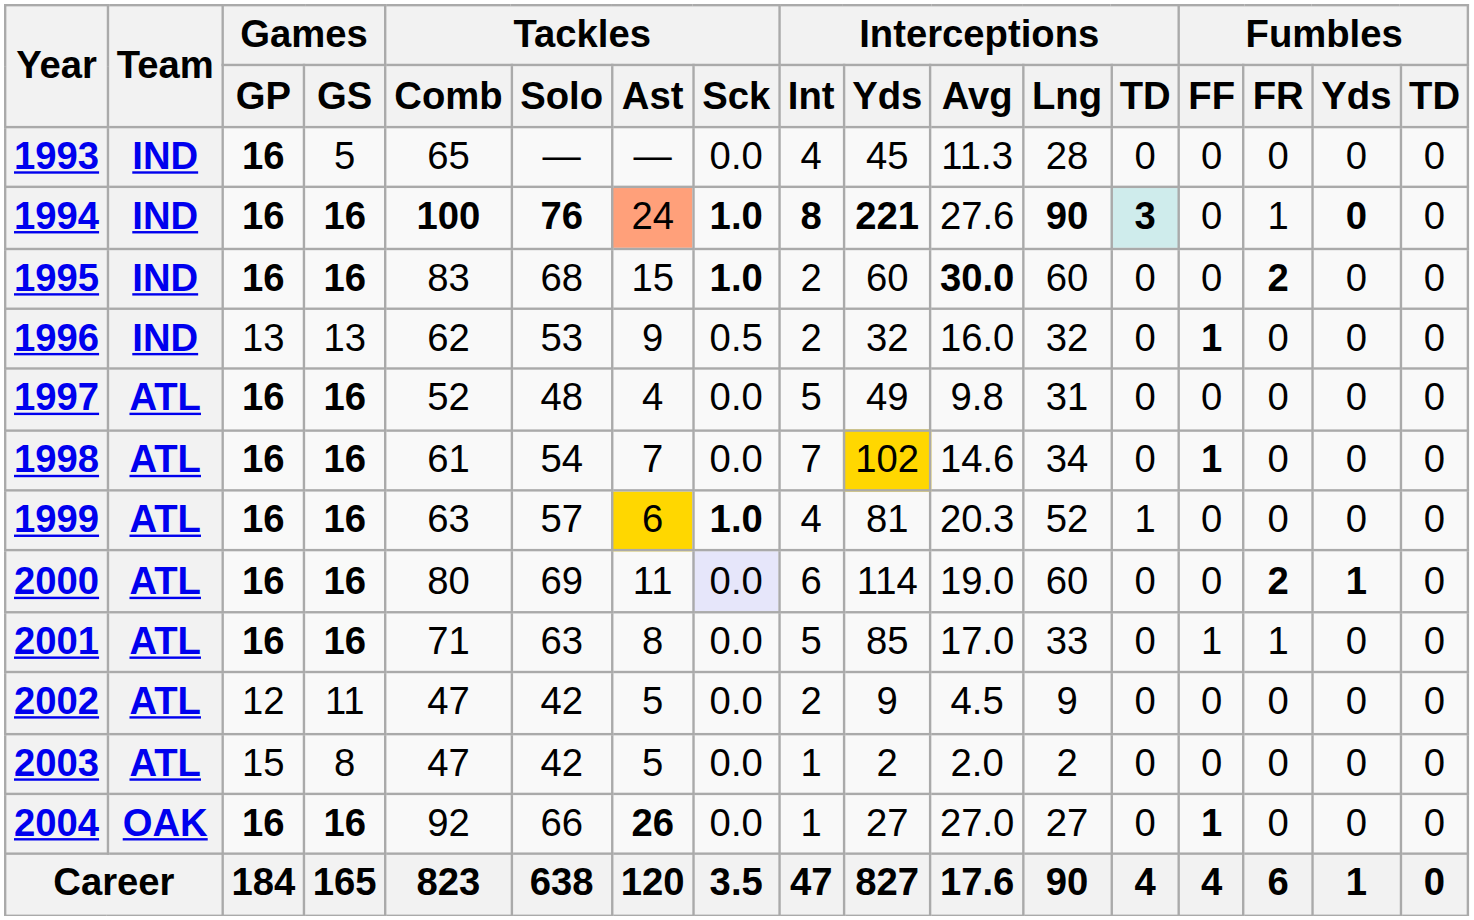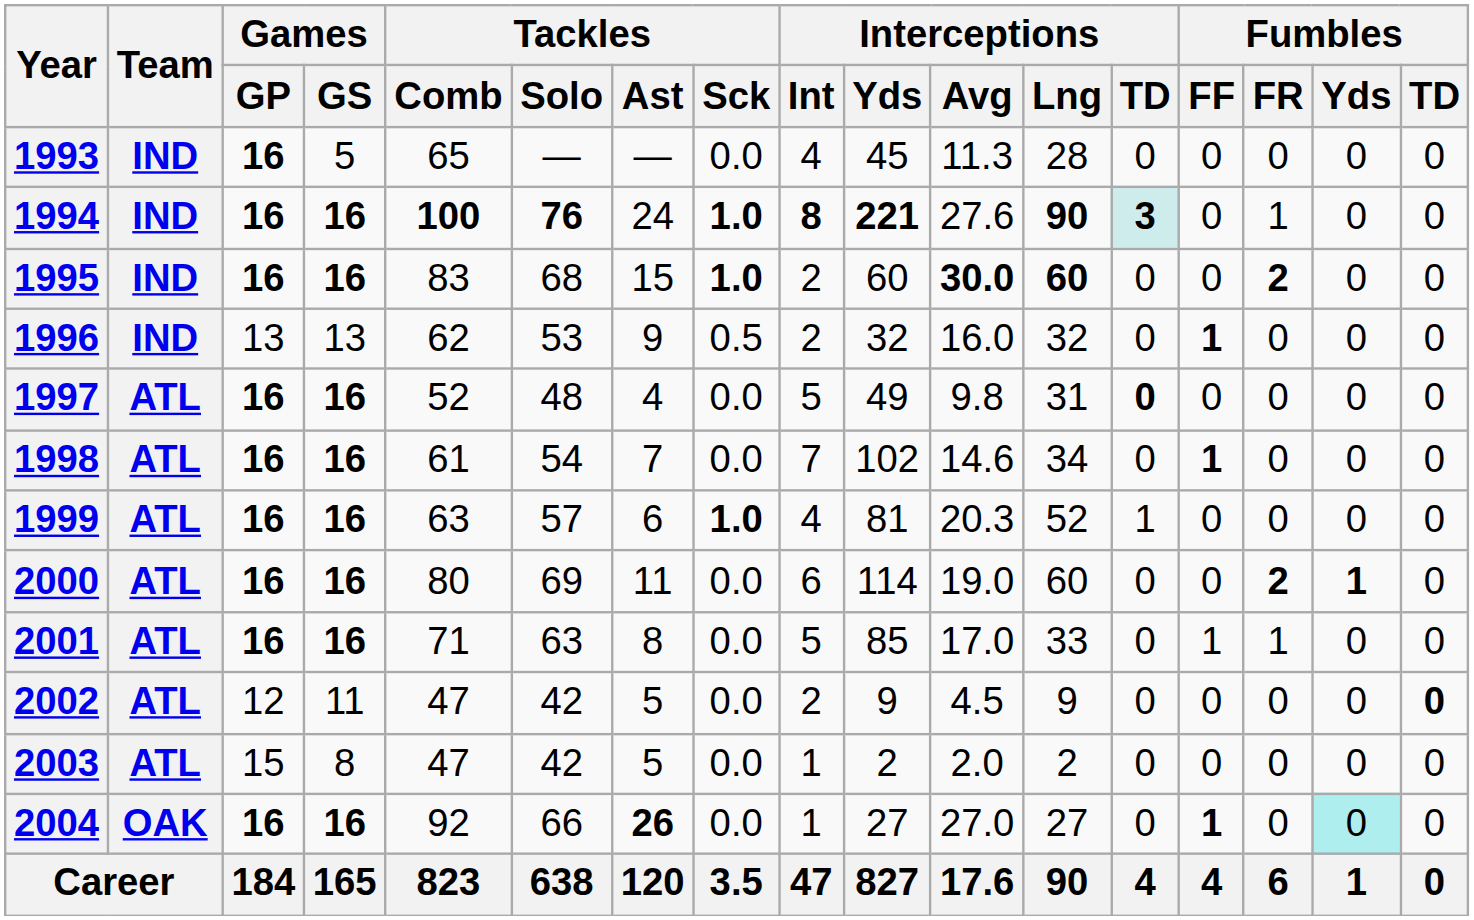(653, 216) lightsalmon background -> (653, 216) no background
(1356, 216) bold -> (1356, 216) normal
(1067, 277) normal -> (1067, 277) bold
(1145, 398) normal -> (1145, 398) bold
(887, 459) gold background -> (887, 459) no background
(653, 519) gold background -> (653, 519) no background
(736, 580) lavender background -> (736, 580) no background
(1434, 701) normal -> (1434, 701) bold
(1356, 823) no background -> (1356, 823) paleturquoise background
